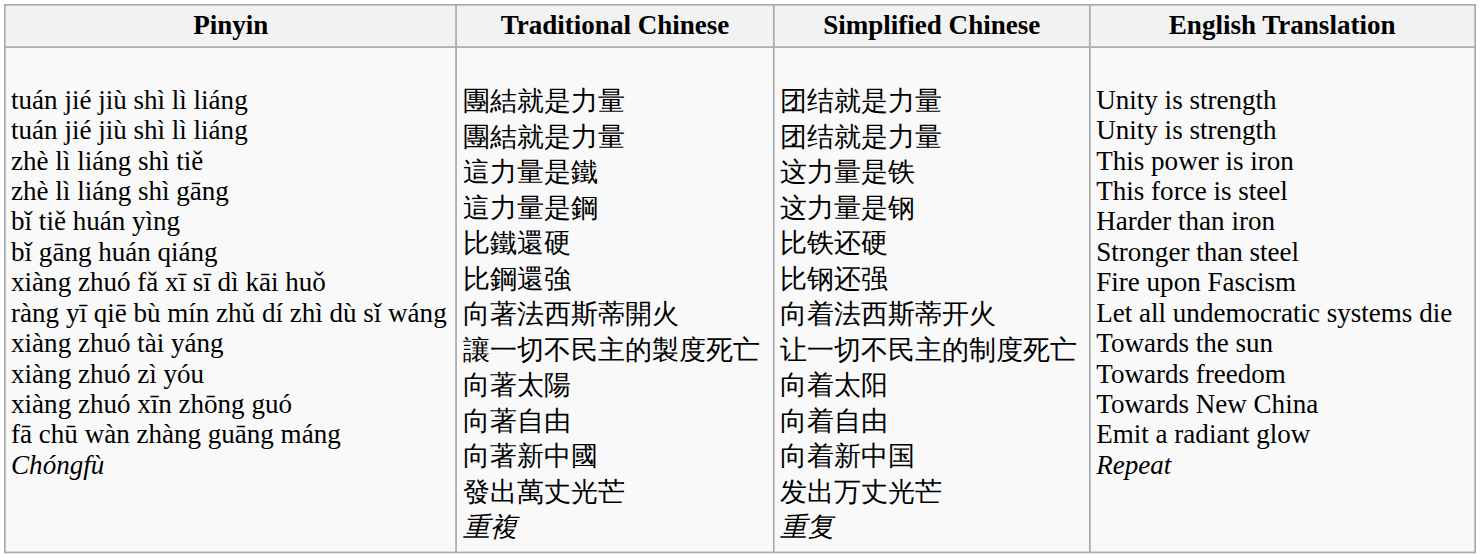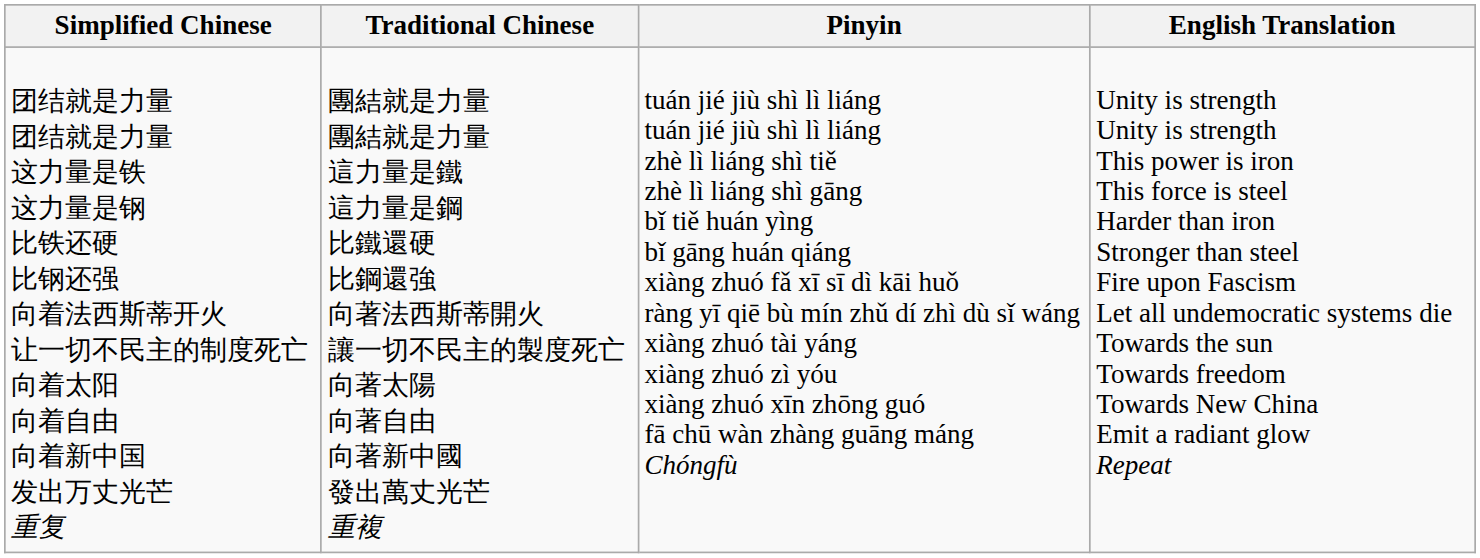columns swapped: (932, 25) <-> (231, 25)
